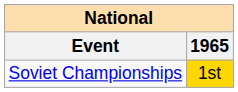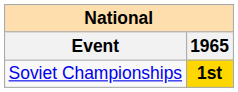(210, 73) normal -> (210, 73) bold
